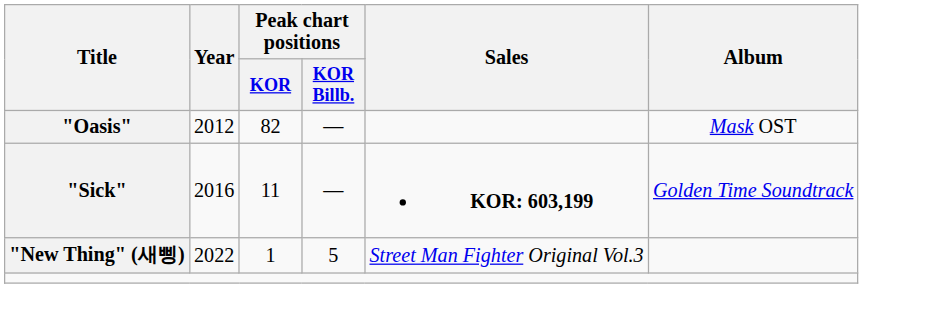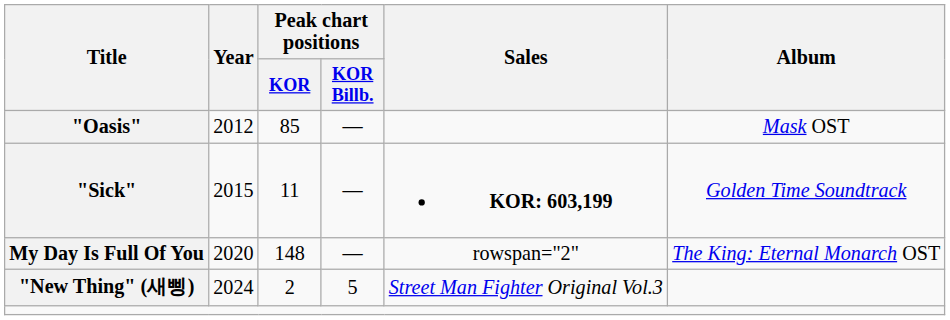(270, 126) 82 -> (290, 126) 85
(214, 189) 2016 -> (233, 189) 2015
+ row: (107, 253)
(214, 255) 2022 -> (233, 287) 2024
(270, 255) 1 -> (290, 287) 2
